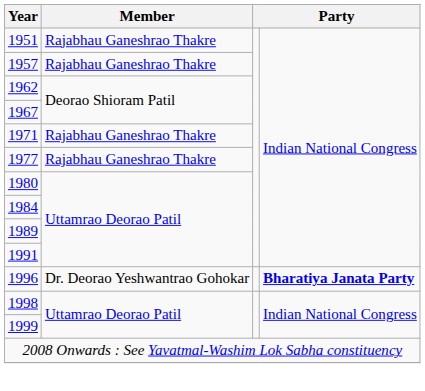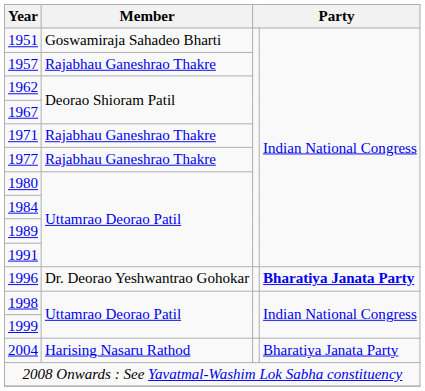(130, 40) Rajabhau Ganeshrao Thakre -> (133, 40) Goswamiraja Sahadeo Bharti
+ row: (23, 350)
